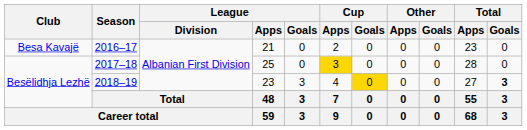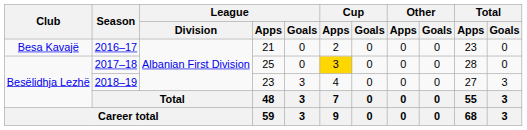(370, 82) gold background -> (370, 82) no background
(505, 82) bold -> (505, 82) normal
